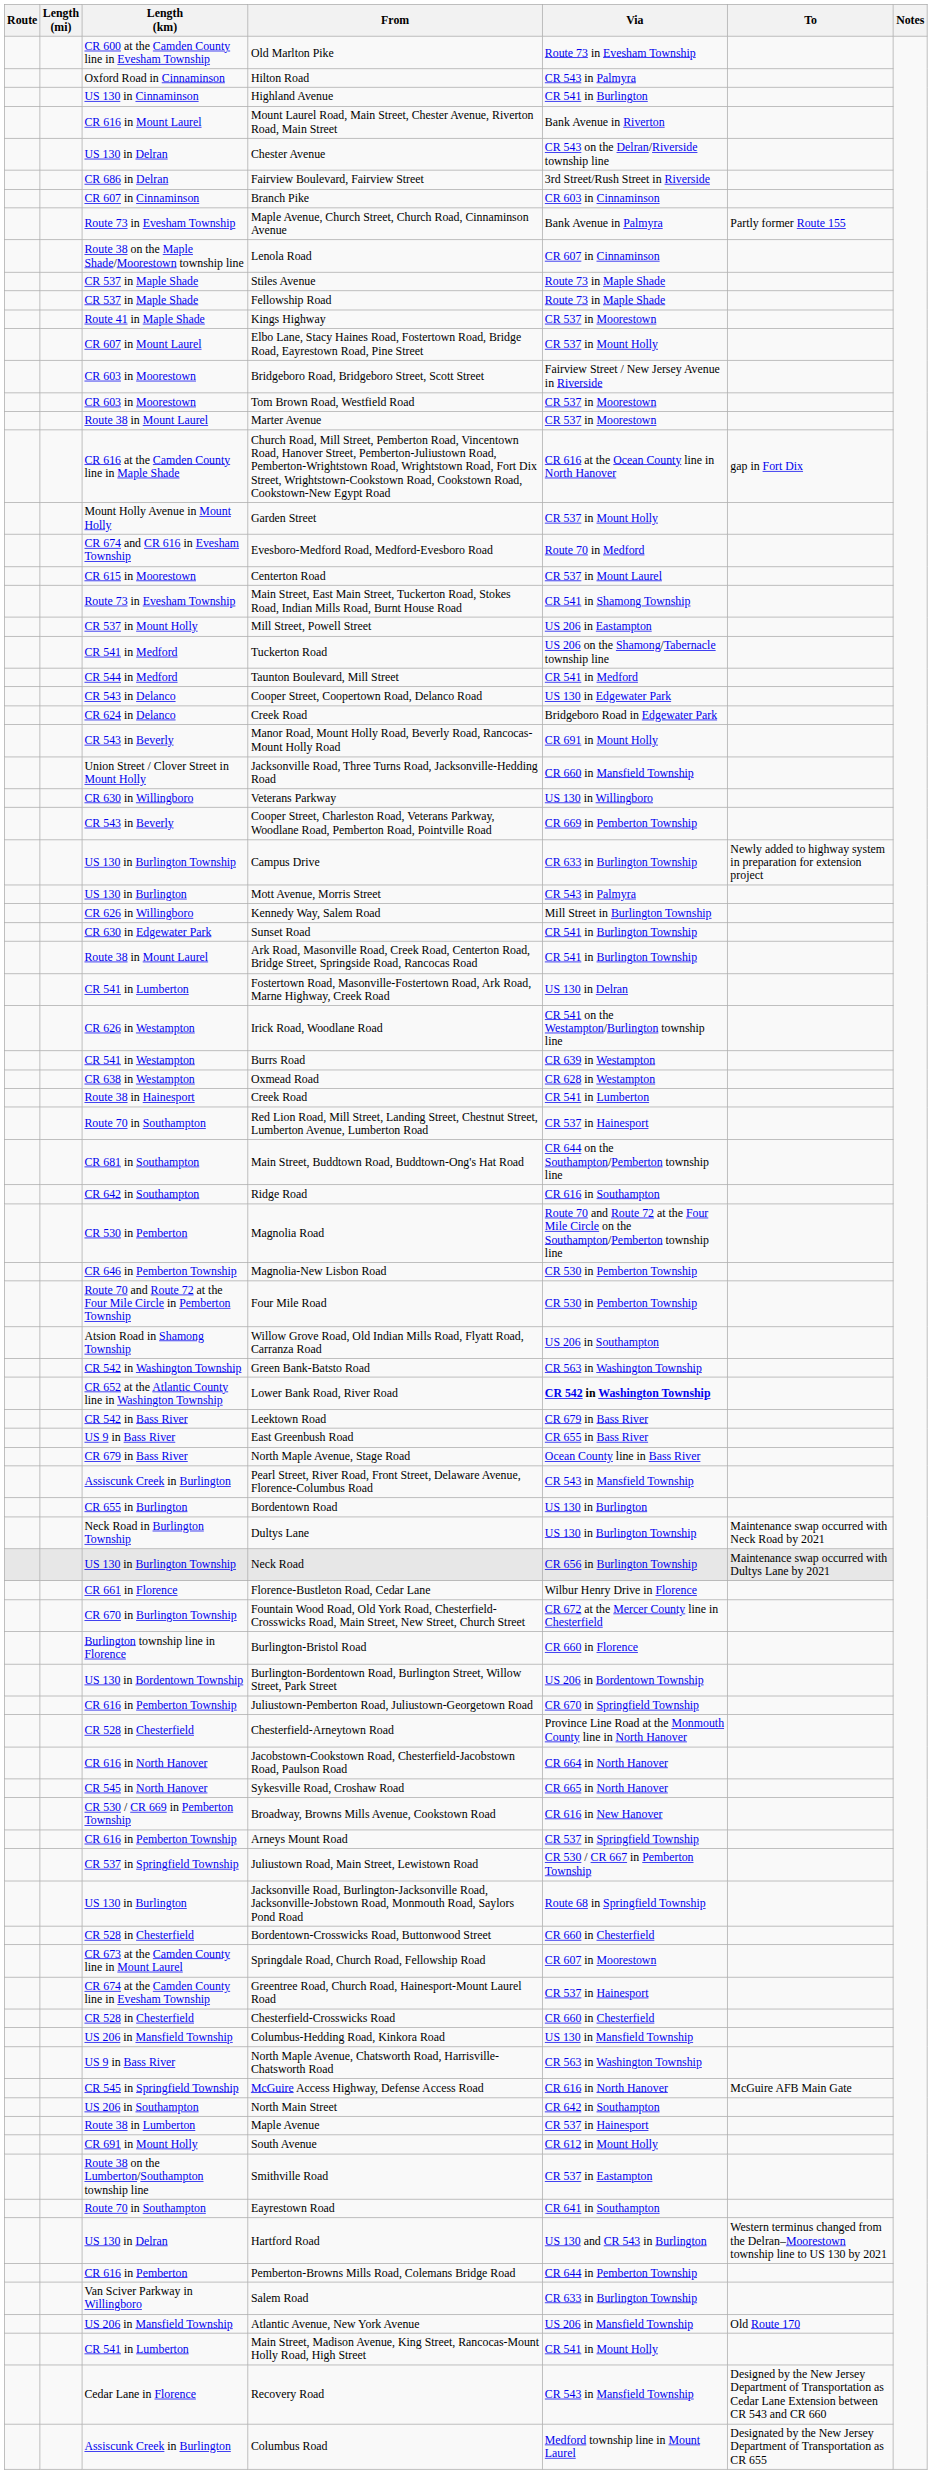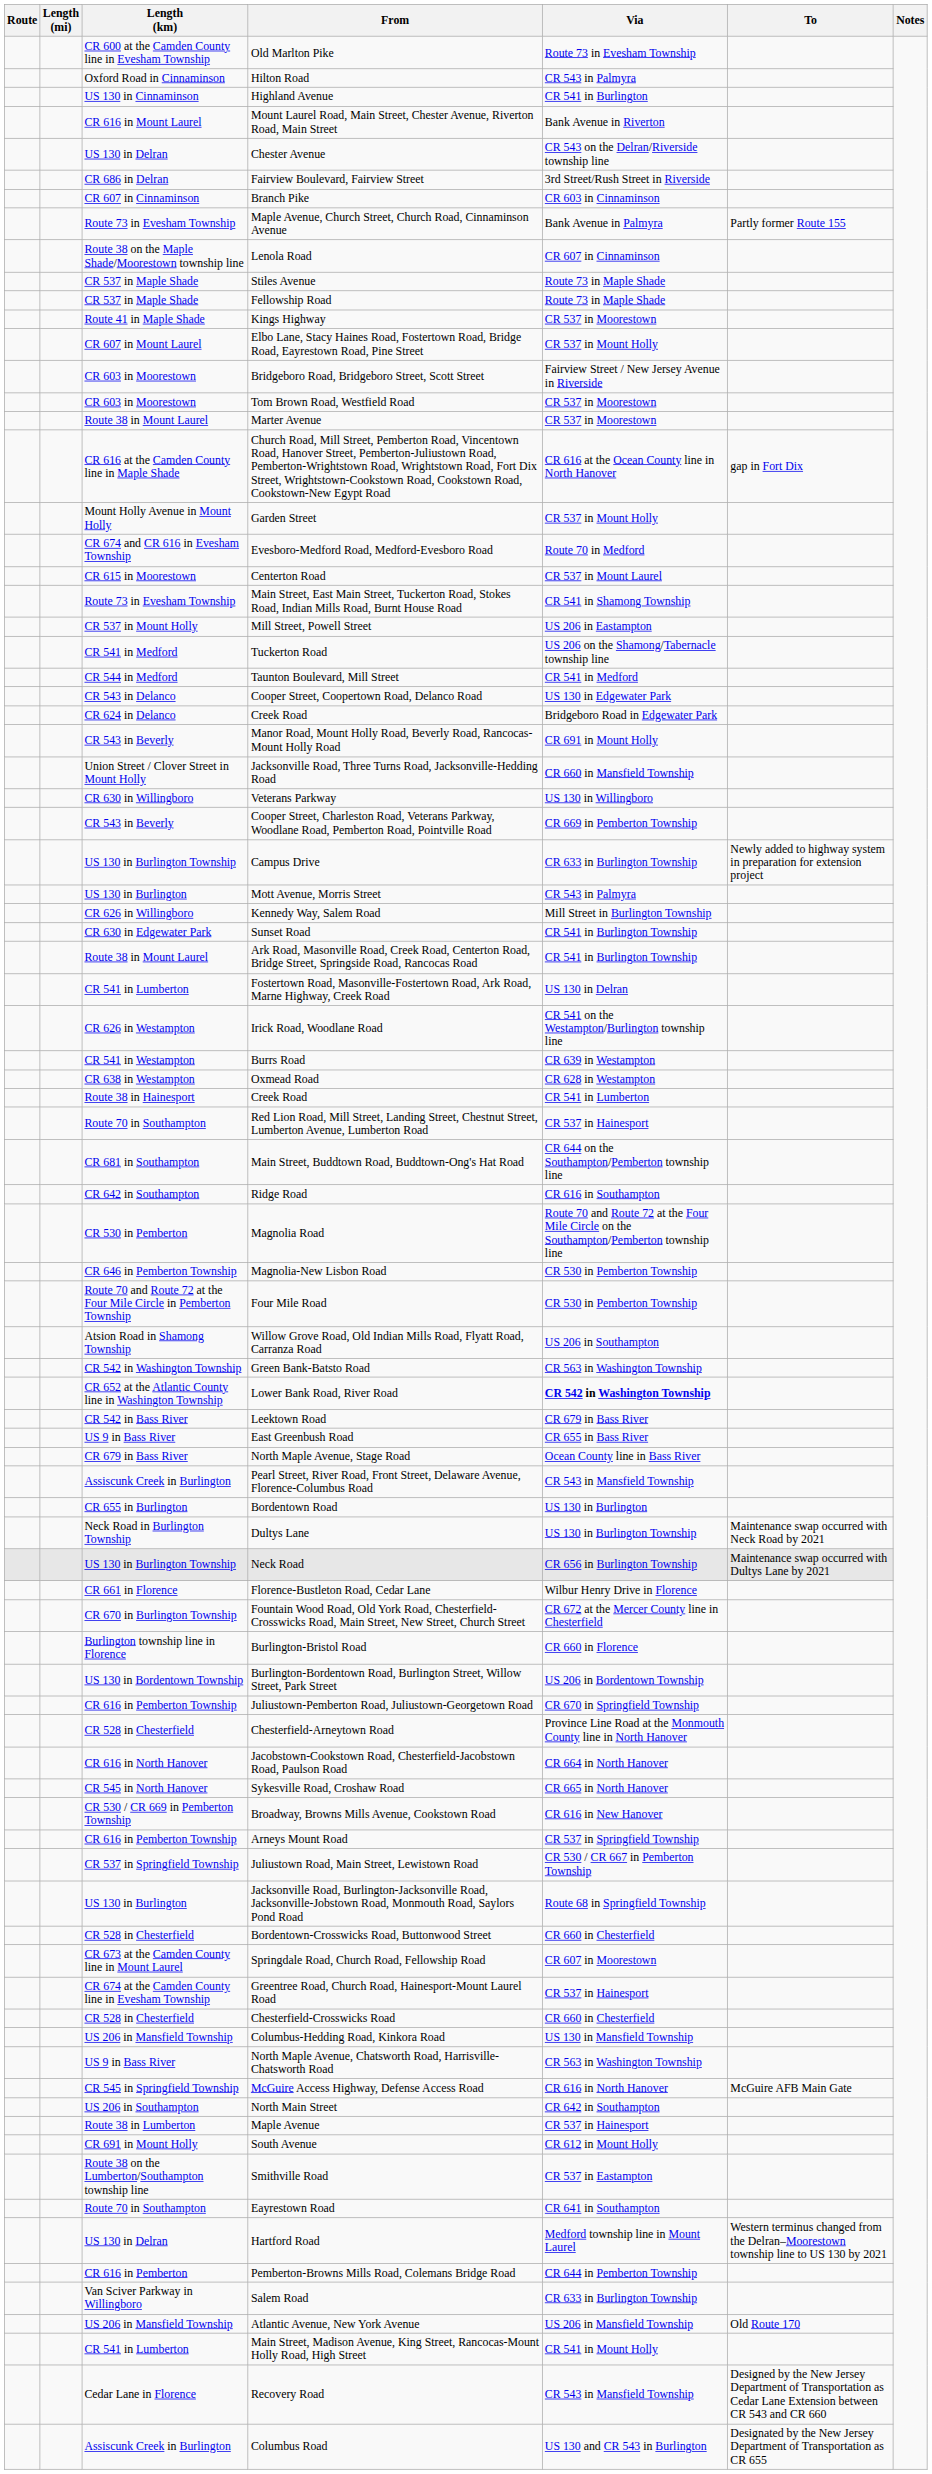(626, 2240) US 130 and CR 543 in Burlington -> (622, 2240) Medford township line in Mount Laurel
(622, 2446) Medford township line in Mount Laurel -> (626, 2446) US 130 and CR 543 in Burlington
